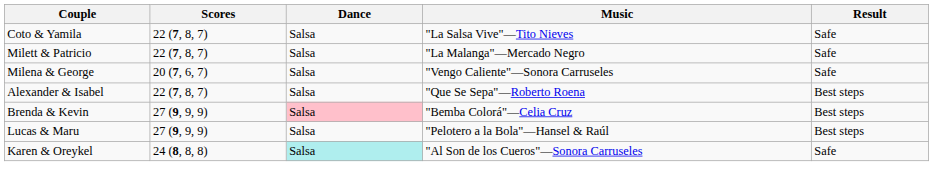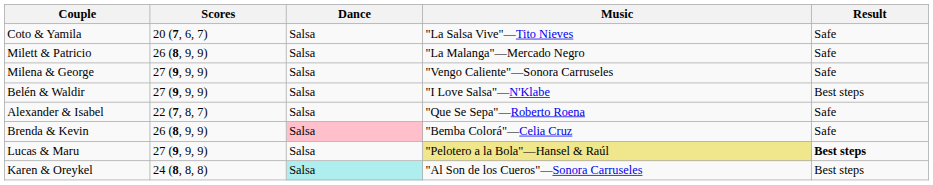(180, 33) 22 (7, 8, 7) -> (180, 33) 20 (7, 6, 7)
(180, 53) 22 (7, 8, 7) -> (180, 53) 26 (8, 9, 9)
(180, 72) 20 (7, 6, 7) -> (180, 72) 27 (9, 9, 9)
+ row: (46, 92)
(839, 92) Best steps -> (825, 111) Safe
(180, 111) 27 (9, 9, 9) -> (180, 131) 26 (8, 9, 9)
(839, 111) Best steps -> (825, 131) Safe
(517, 131) no background -> (517, 151) khaki background
(839, 131) normal -> (840, 151) bold
(825, 151) Safe -> (839, 170) Best steps
